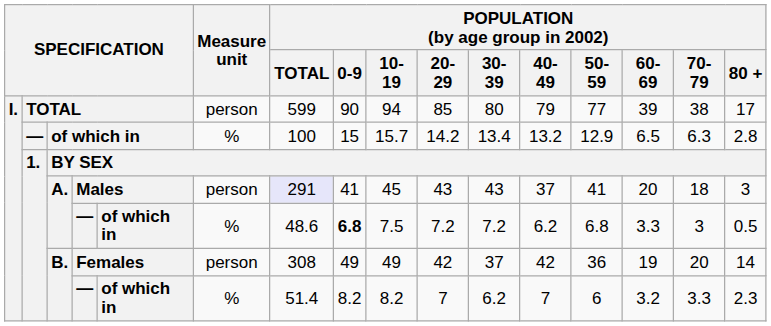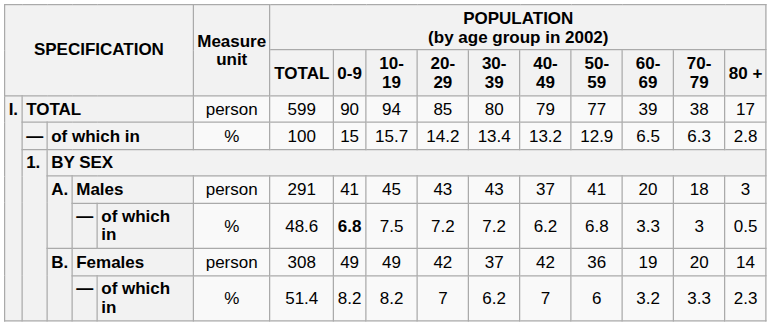(302, 189) lavender background -> (302, 189) no background
